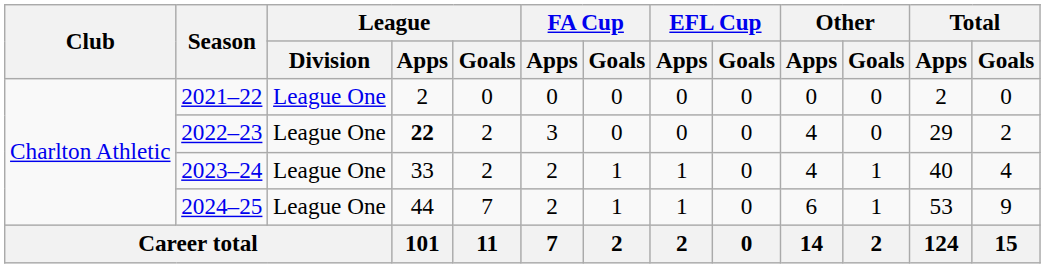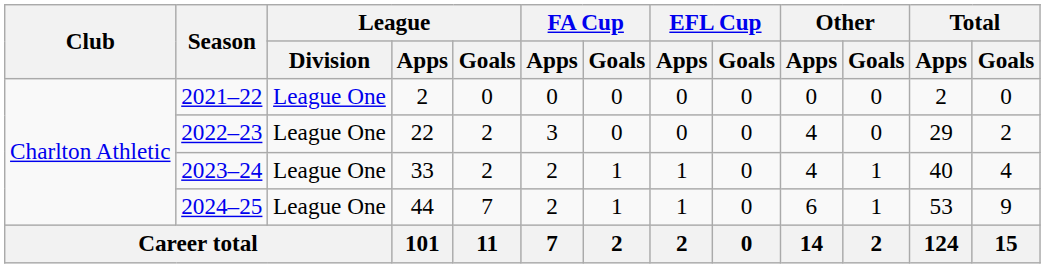(422, 133) bold -> (422, 133) normal
